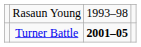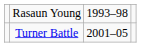(107, 32) bold -> (107, 32) normal
